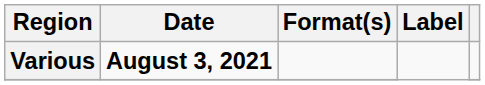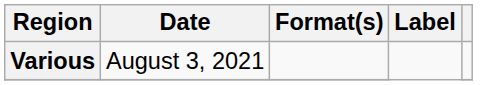(189, 60) bold -> (185, 60) normal
